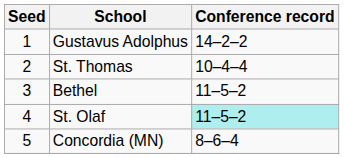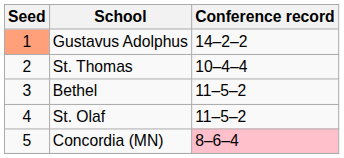(27, 41) no background -> (27, 41) lightsalmon background
(221, 116) paleturquoise background -> (221, 116) no background
(217, 141) no background -> (217, 141) pink background
